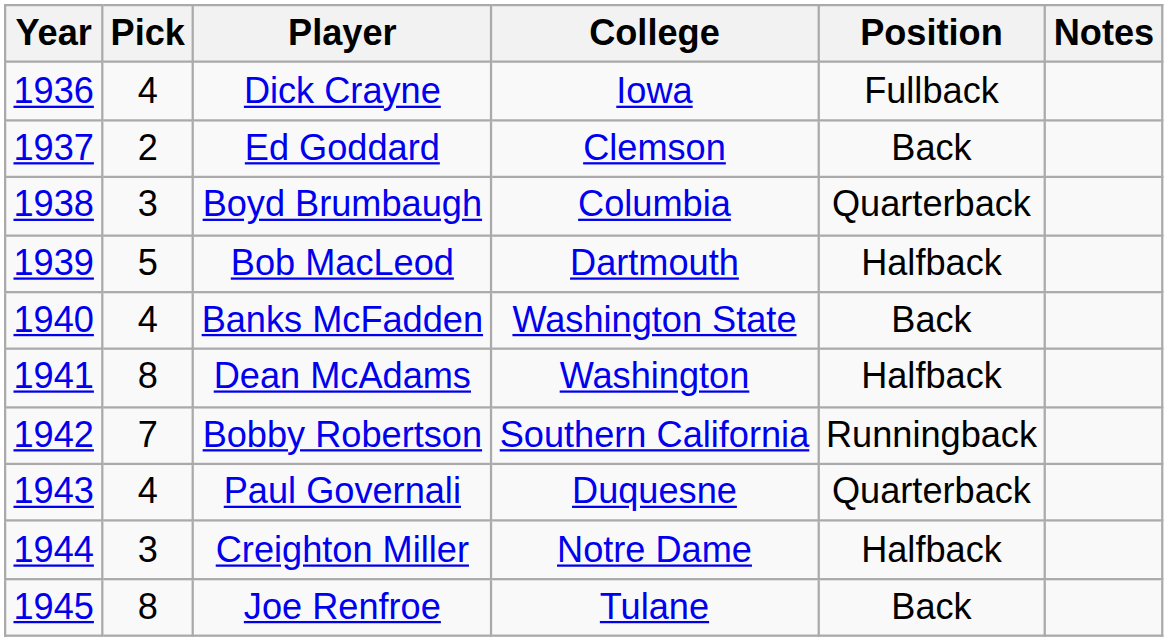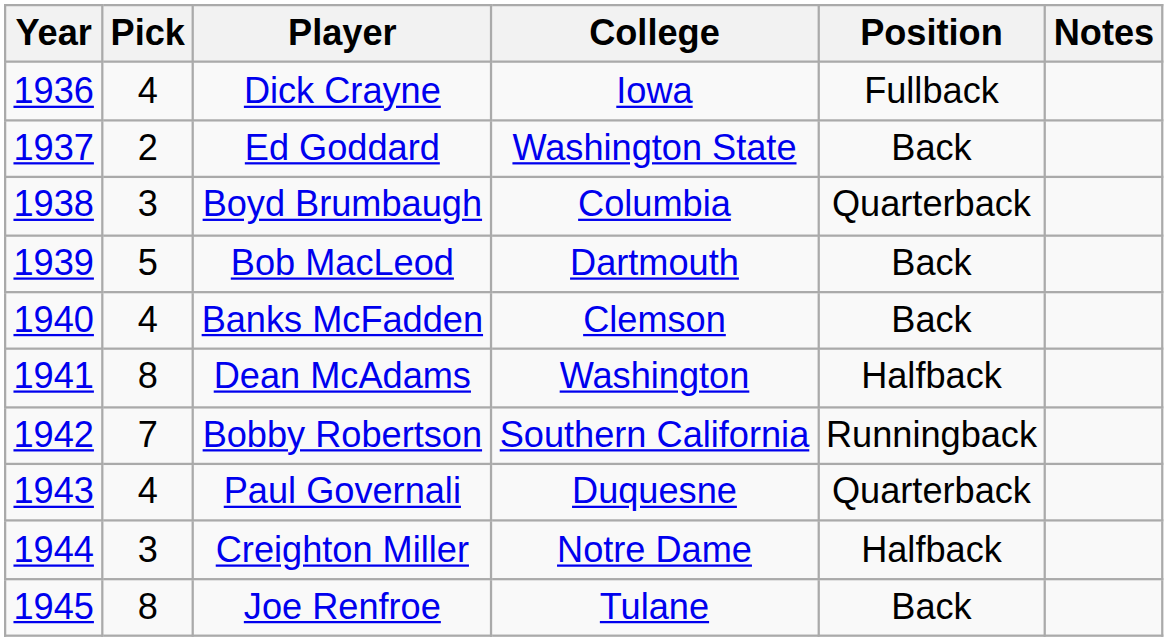(654, 147) Clemson -> (654, 147) Washington State
(931, 262) Halfback -> (931, 262) Back
(654, 319) Washington State -> (654, 319) Clemson
